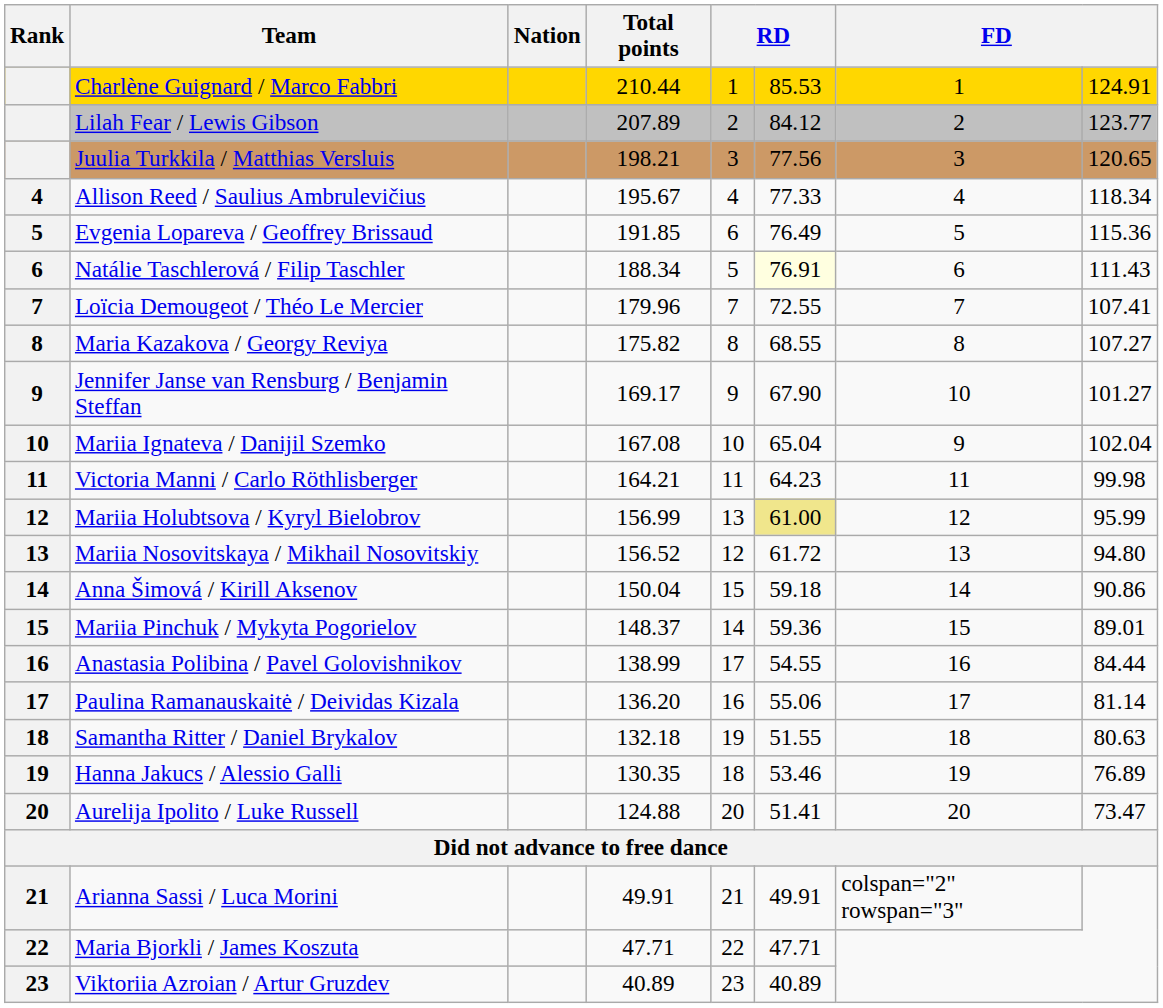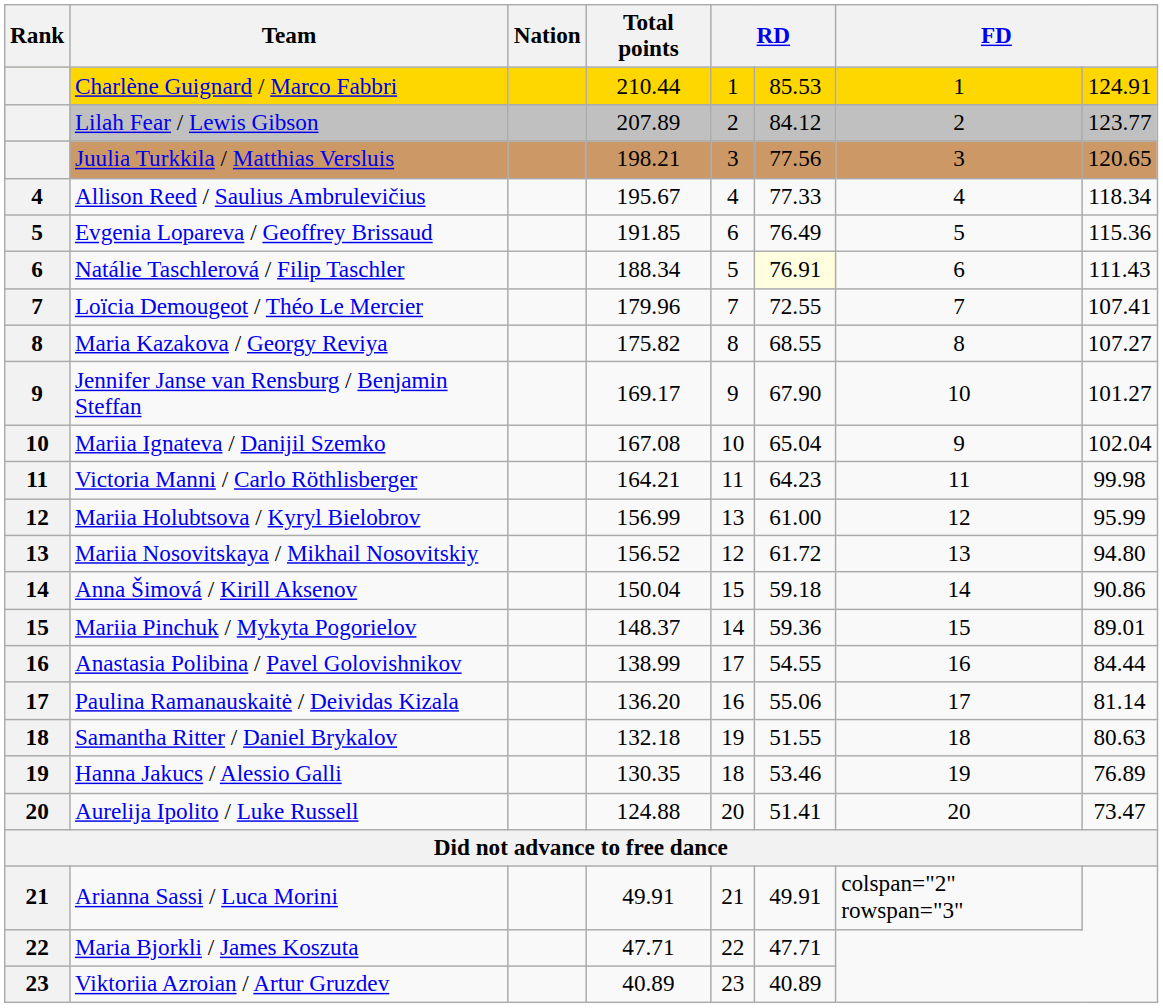(795, 516) khaki background -> (795, 516) no background
